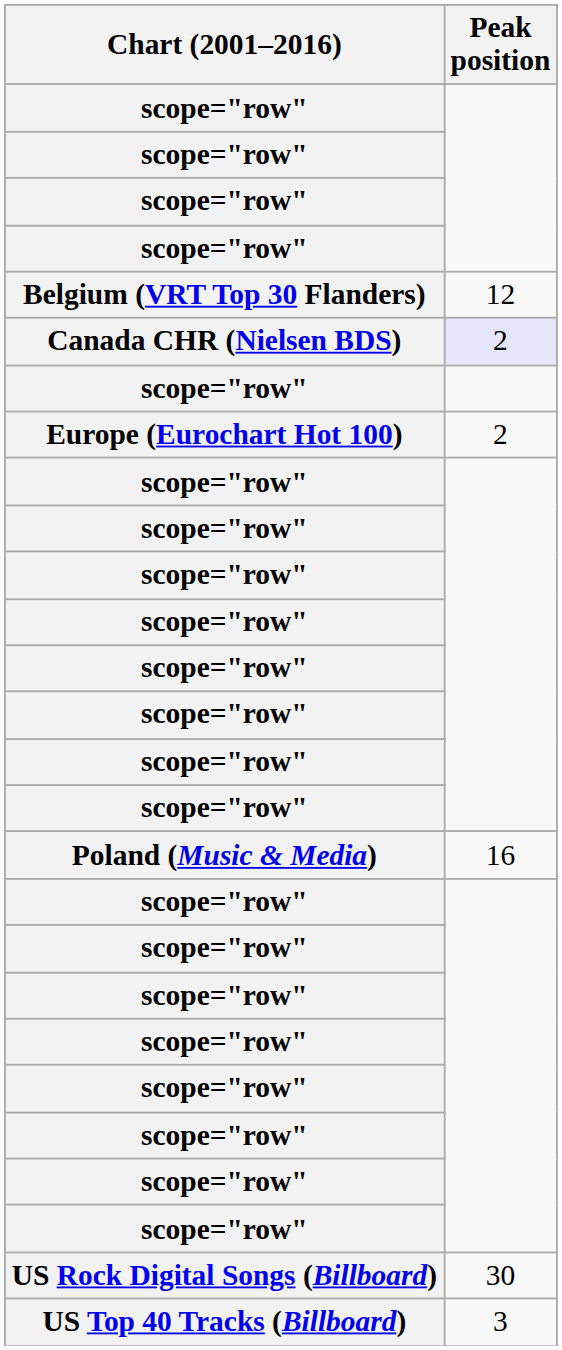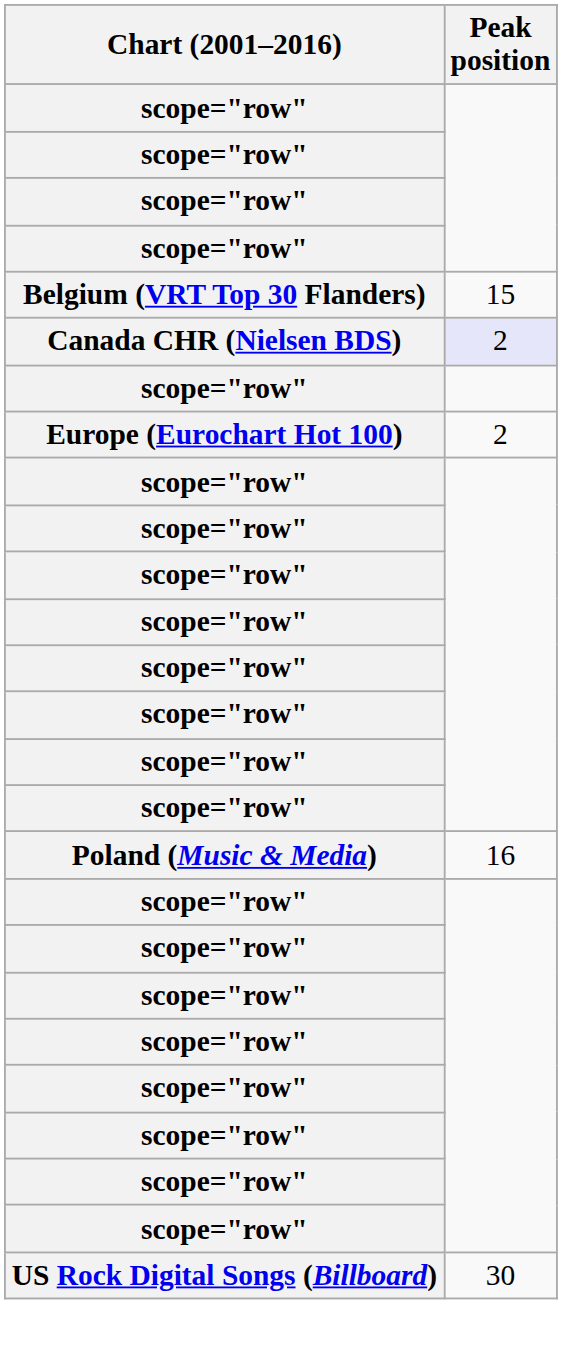(500, 294) 12 -> (500, 294) 15
- row: (224, 1321)
